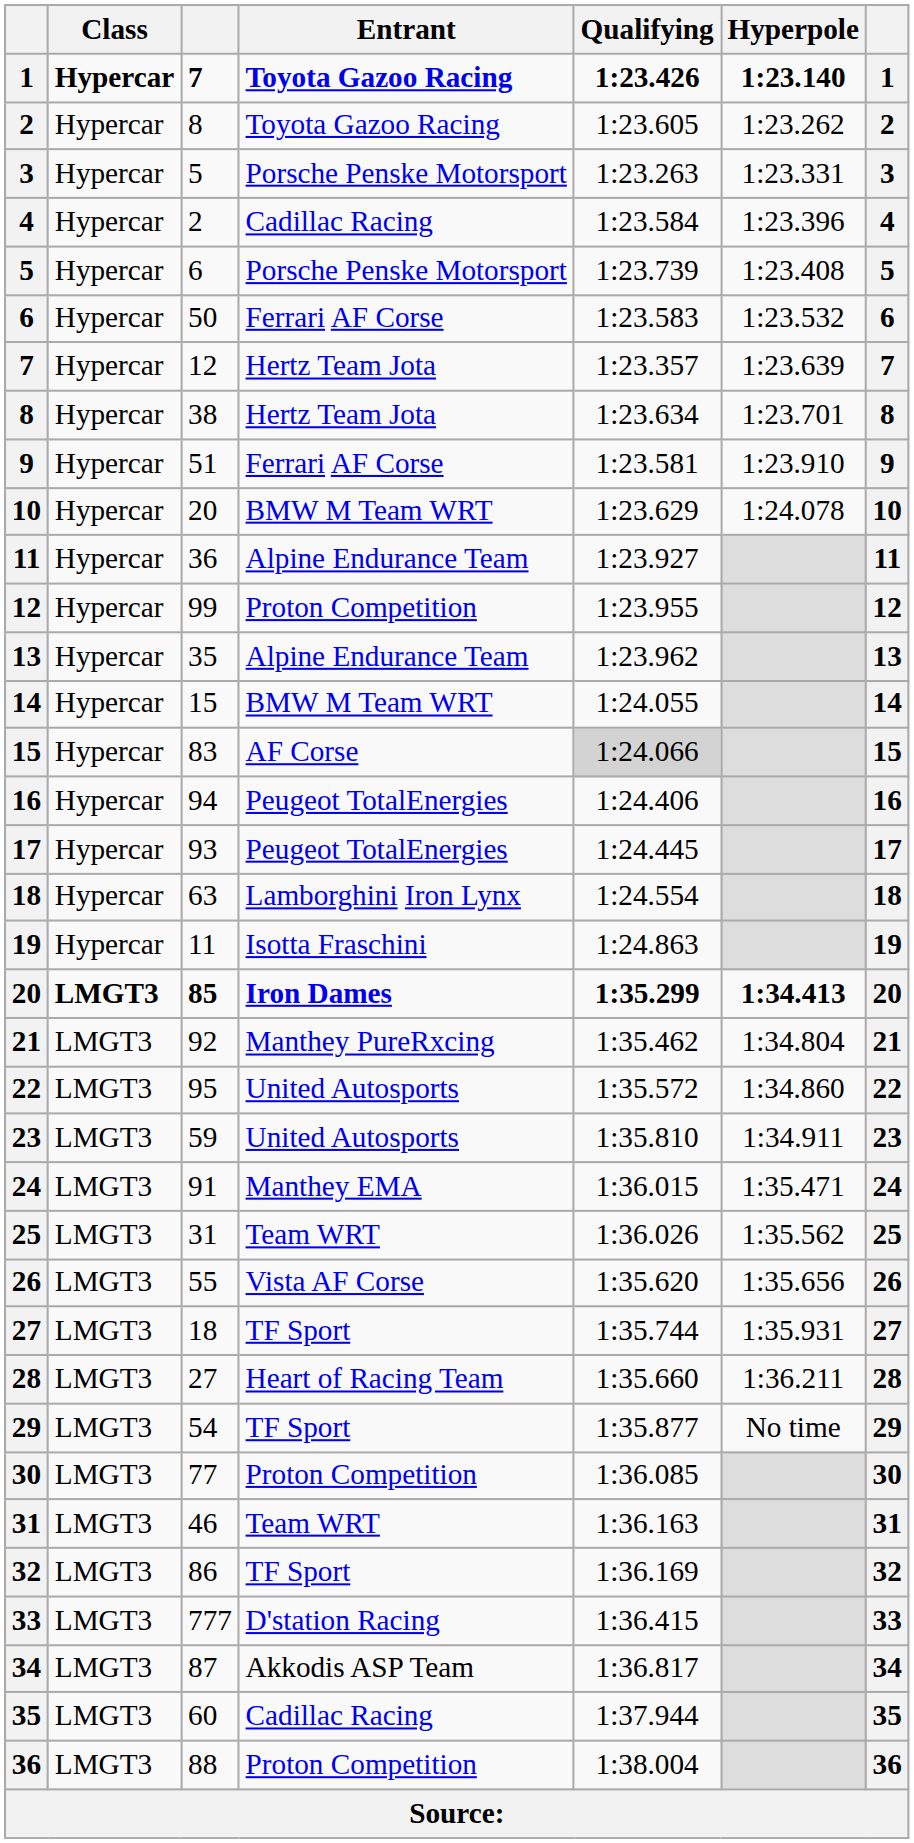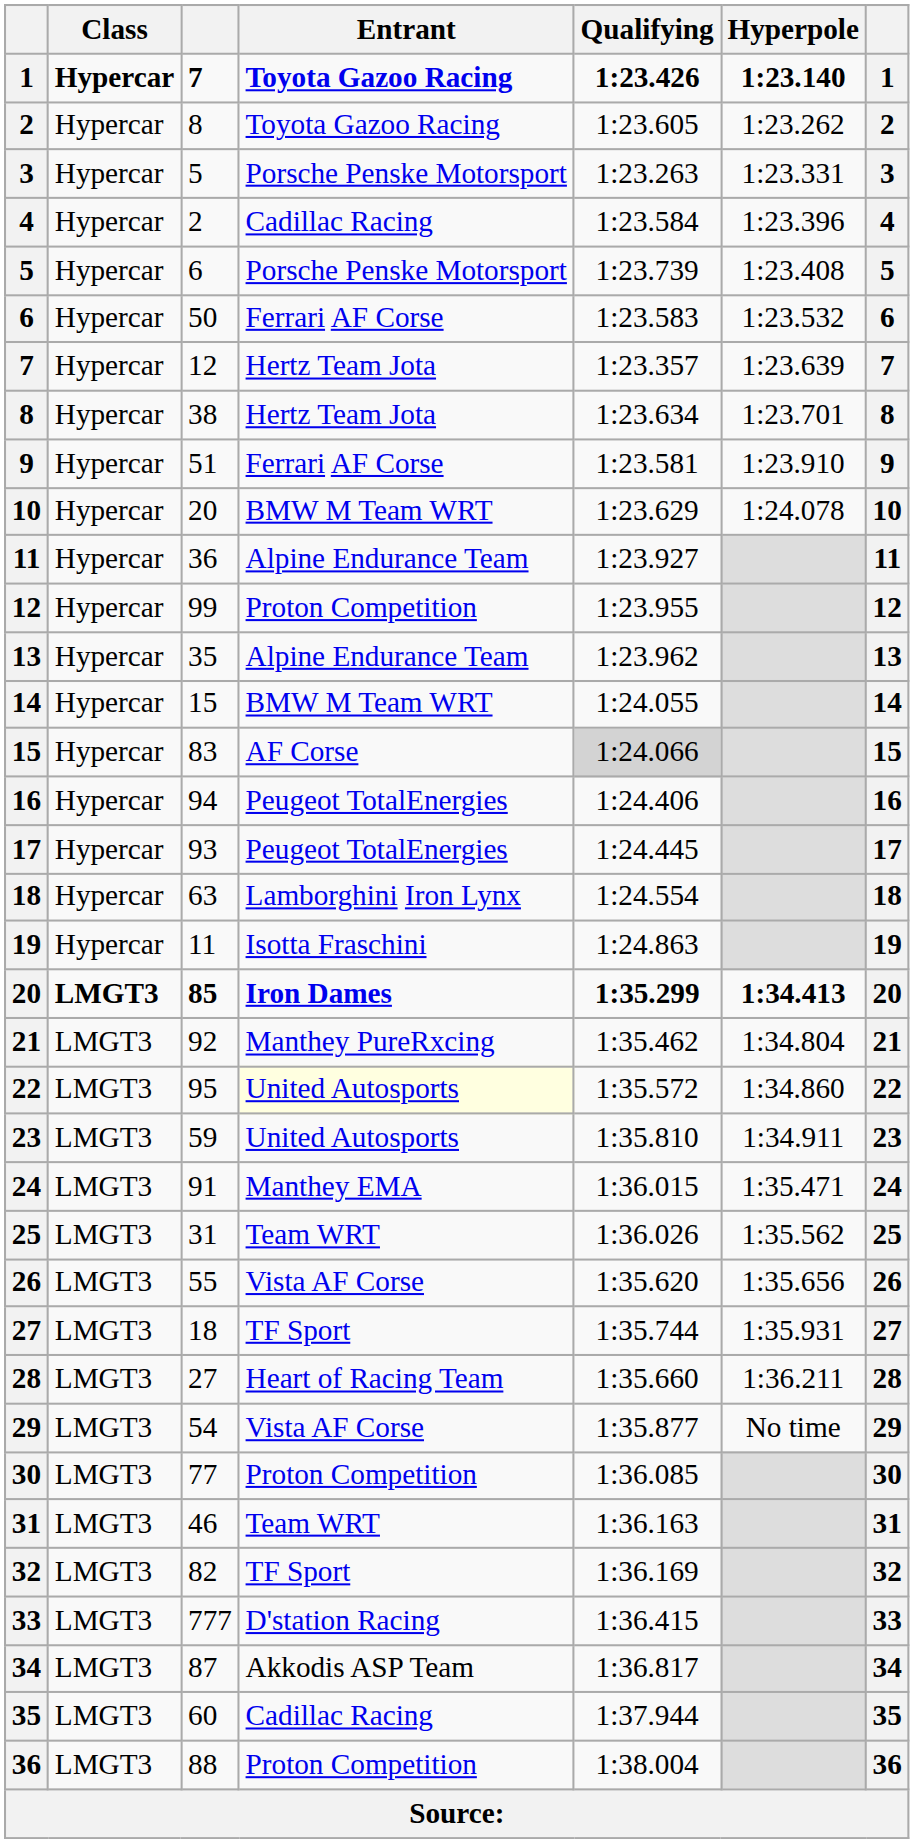(352, 1089) no background -> (352, 1089) lightyellow background
(298, 1427) TF Sport -> (335, 1427) Vista AF Corse
(203, 1571) 86 -> (203, 1571) 82
